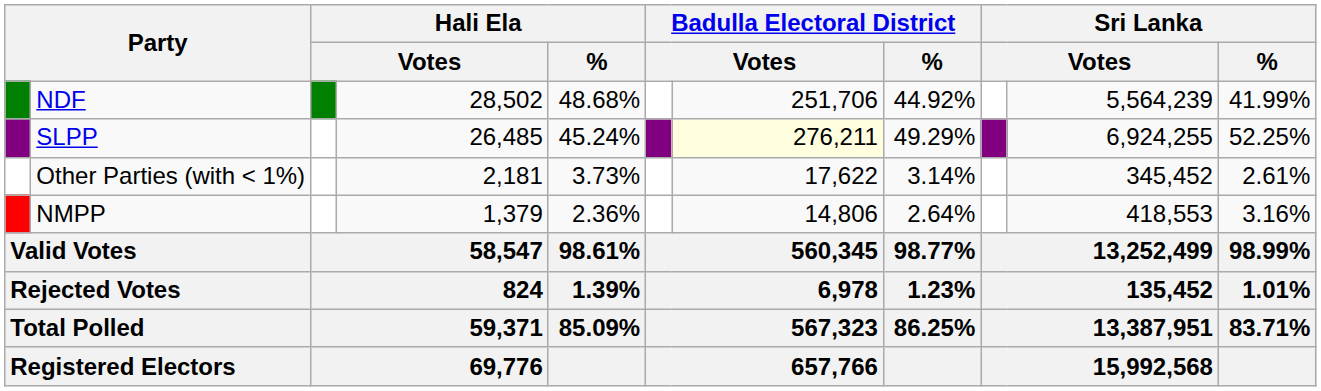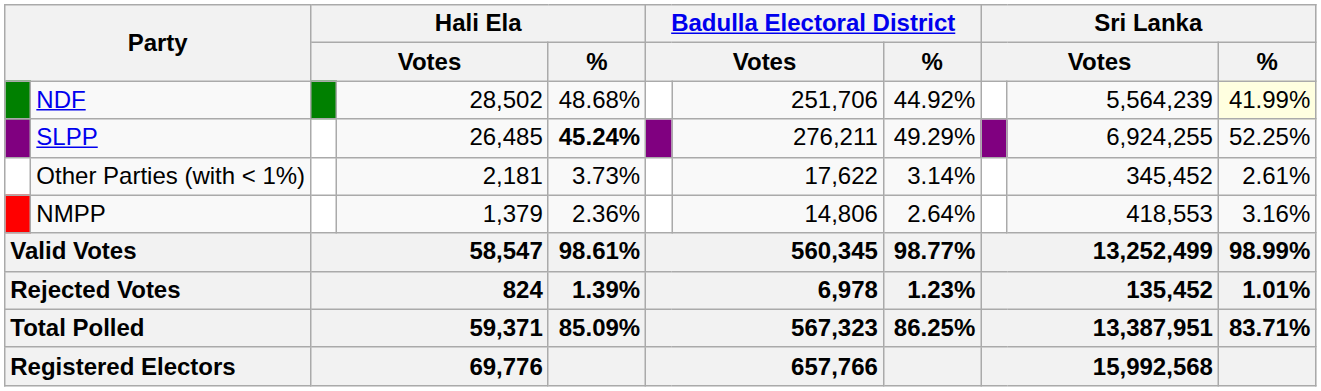(1270, 99) no background -> (1270, 99) lightyellow background
(599, 137) normal -> (599, 137) bold
(835, 137) lightyellow background -> (835, 137) no background
